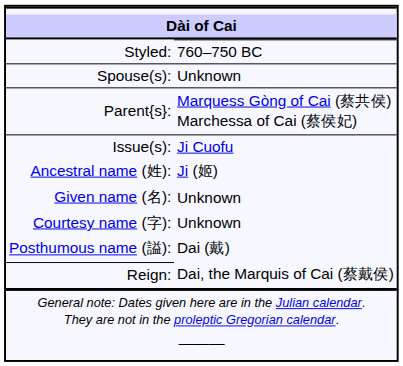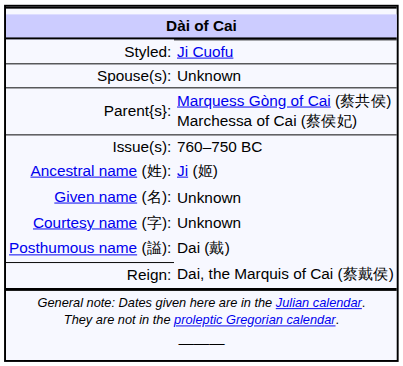(220, 51) 760–750 BC -> (205, 51) Ji Cuofu
(205, 146) Ji Cuofu -> (220, 146) 760–750 BC
